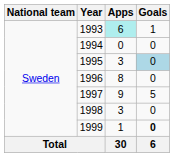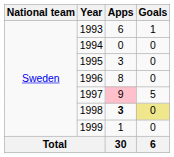(121, 29) paleturquoise background -> (121, 29) no background
(153, 62) lightblue background -> (153, 62) no background
(121, 95) no background -> (121, 95) pink background
(121, 111) normal -> (121, 111) bold
(153, 111) no background -> (153, 111) khaki background
(153, 128) bold -> (153, 128) normal
